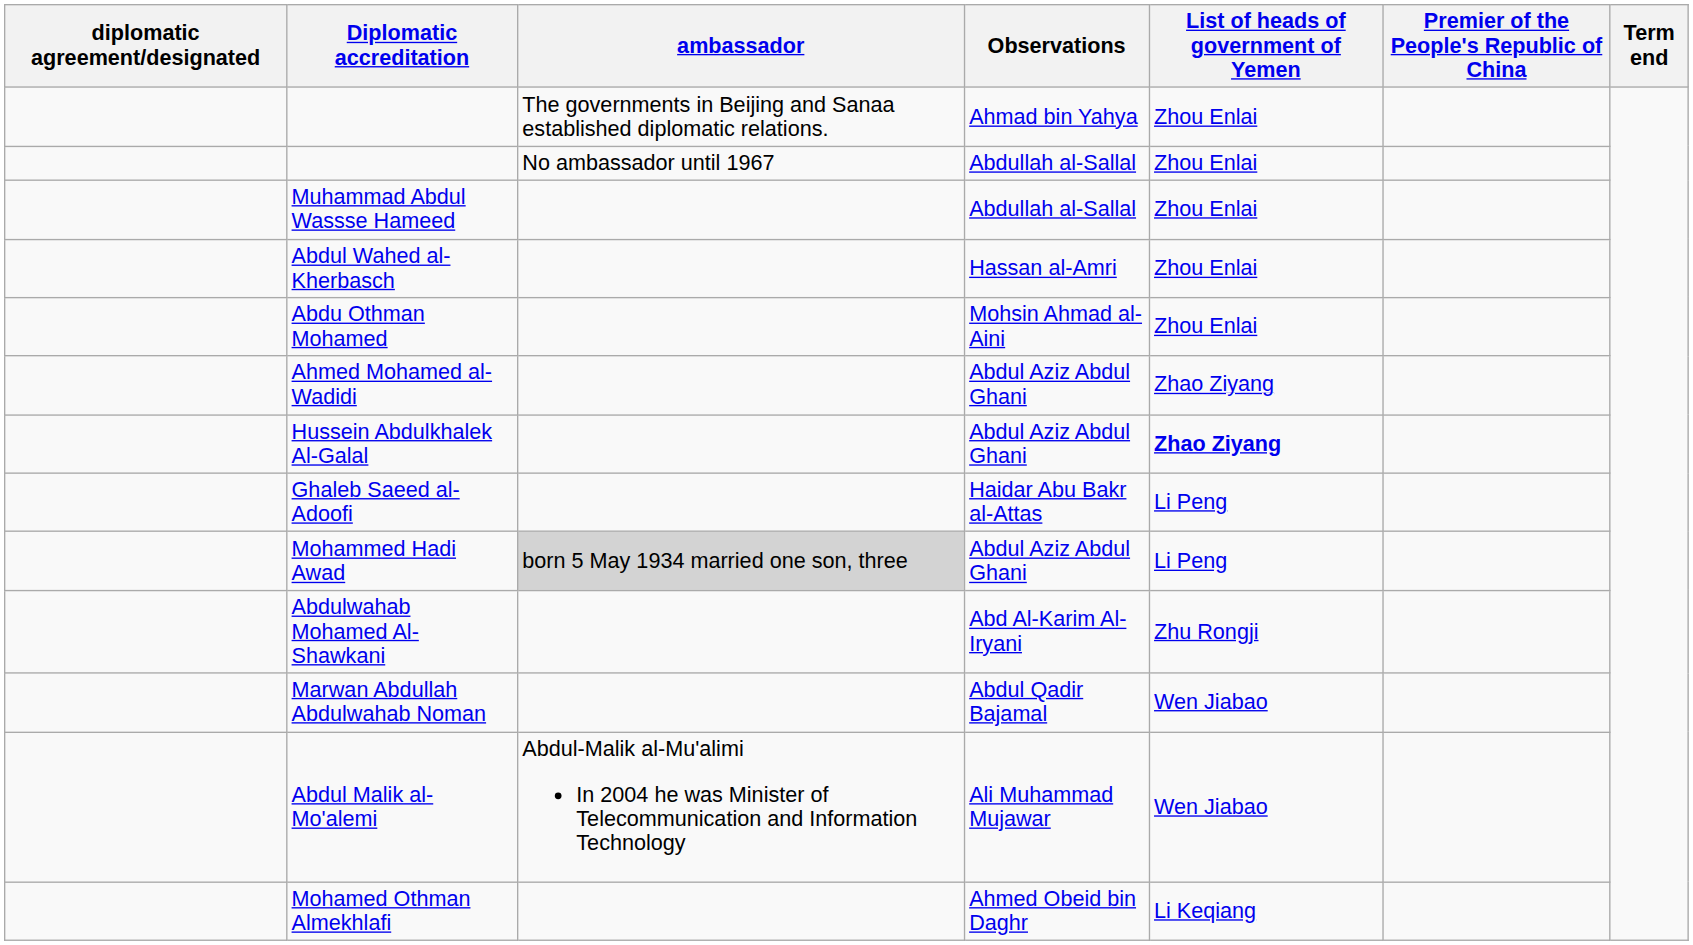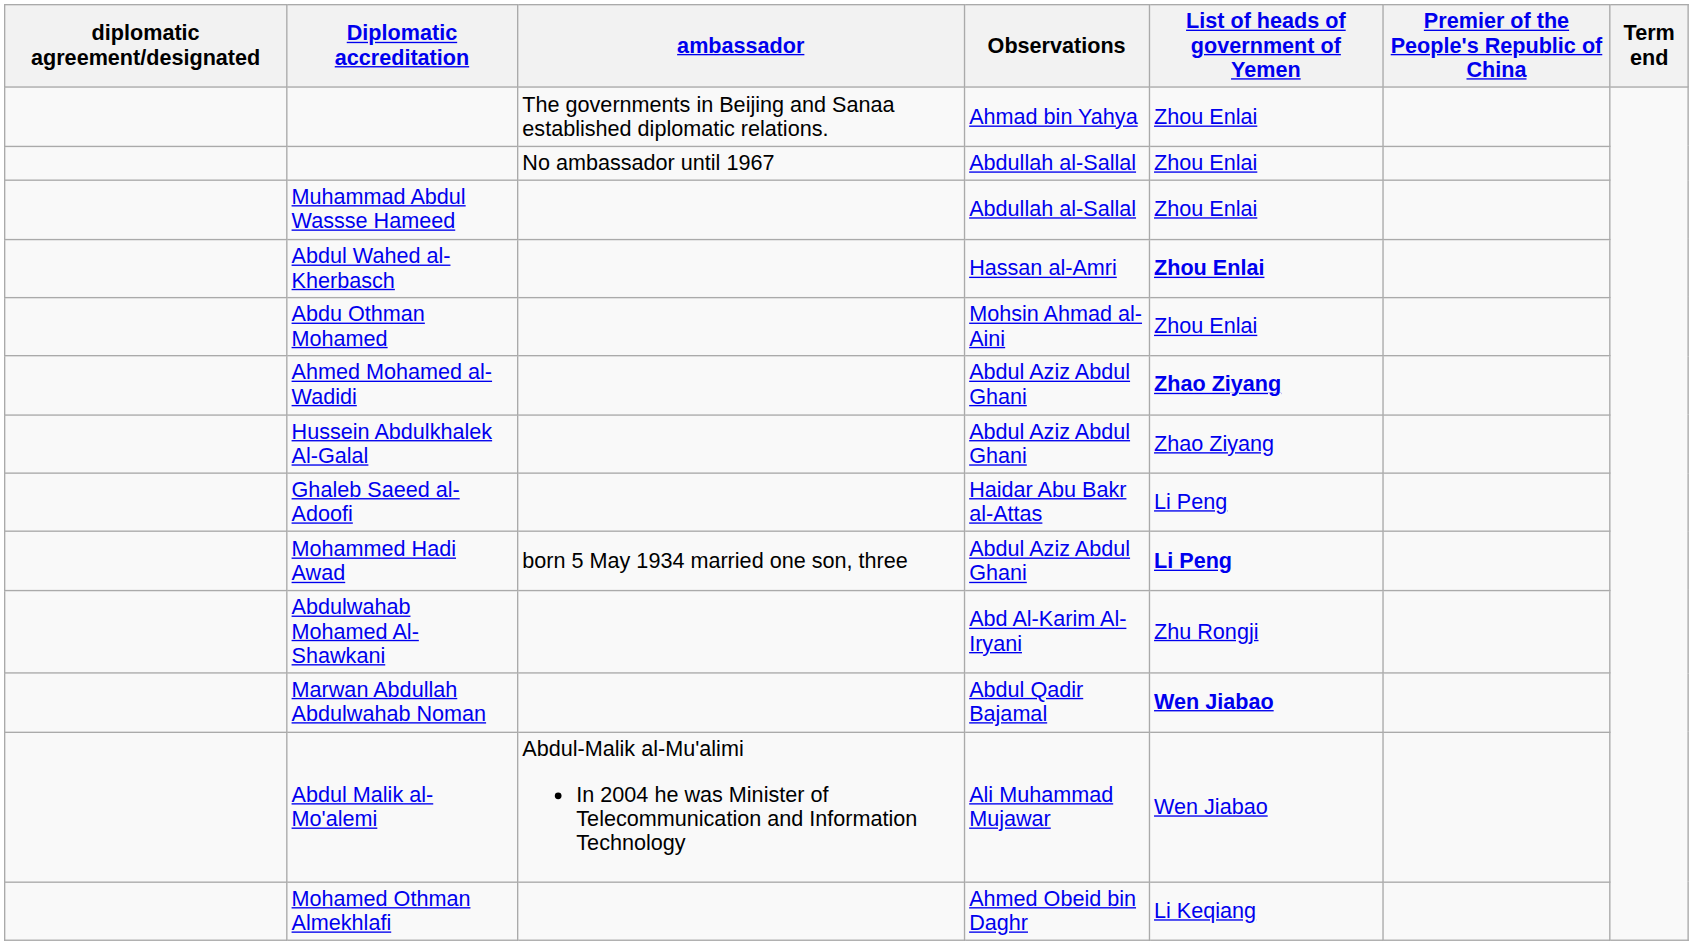(1206, 268) normal -> (1209, 268) bold
(1214, 385) normal -> (1218, 385) bold
(1218, 443) bold -> (1214, 443) normal
(715, 560) lightgrey background -> (715, 560) no background
(1191, 560) normal -> (1193, 560) bold
(1211, 702) normal -> (1214, 702) bold
